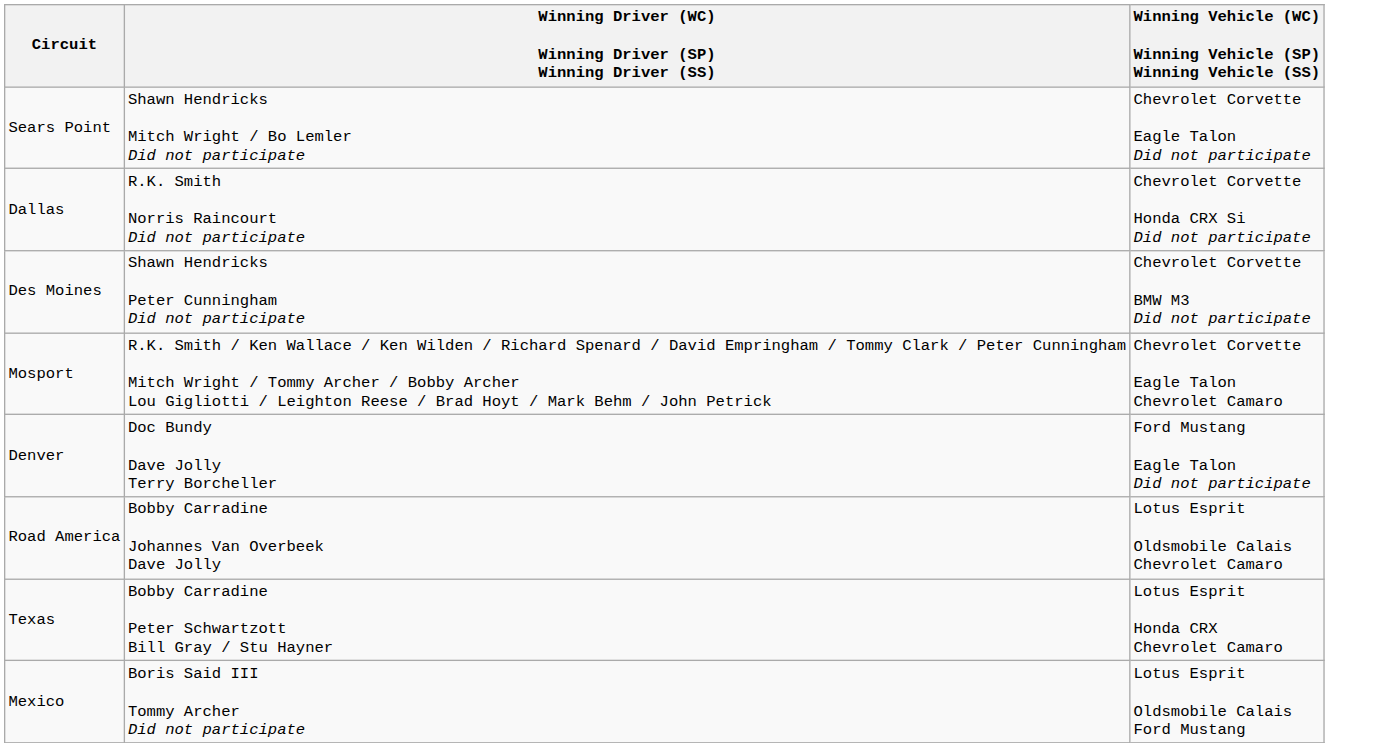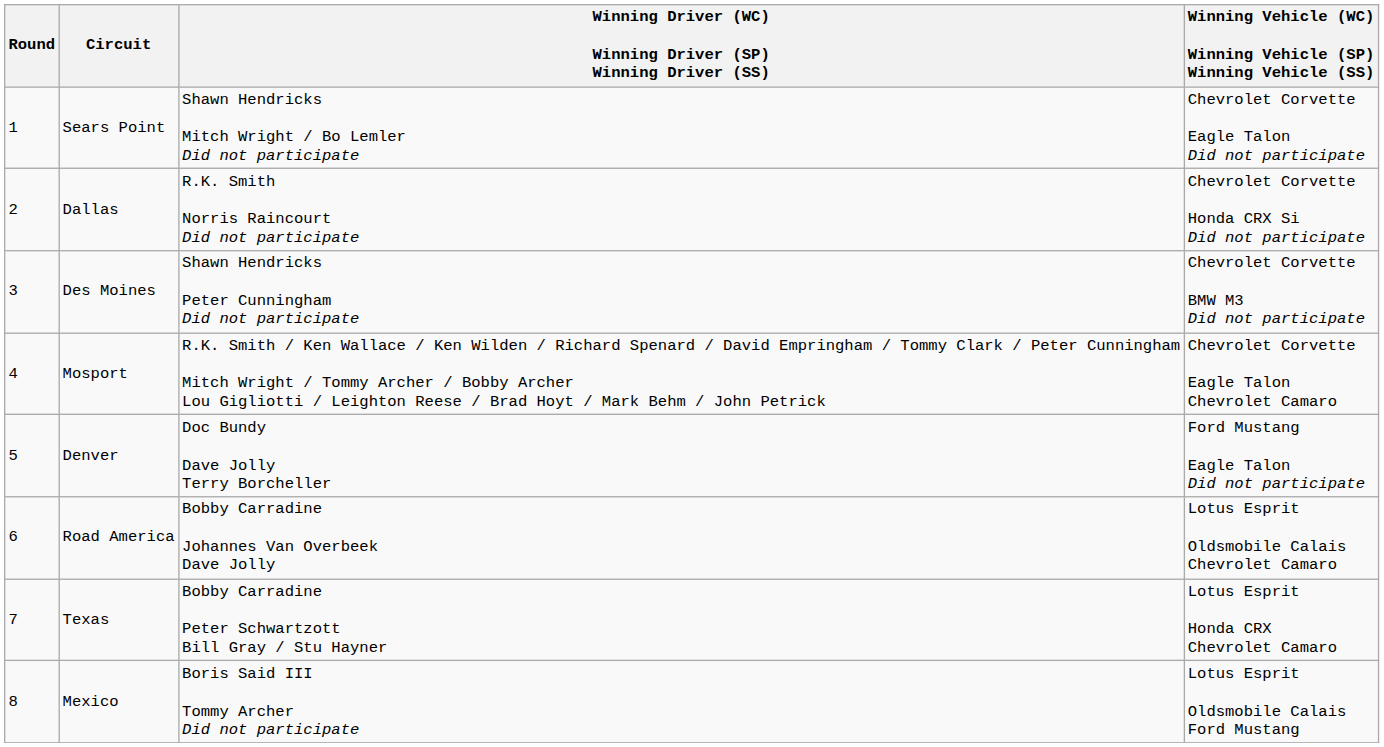+ column: (32, 45)
